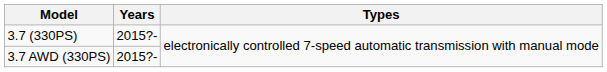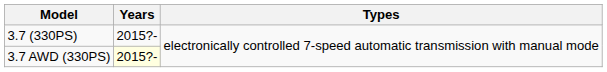(137, 56) no background -> (137, 56) lightyellow background
